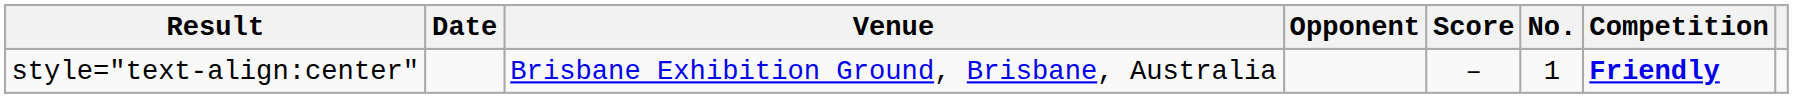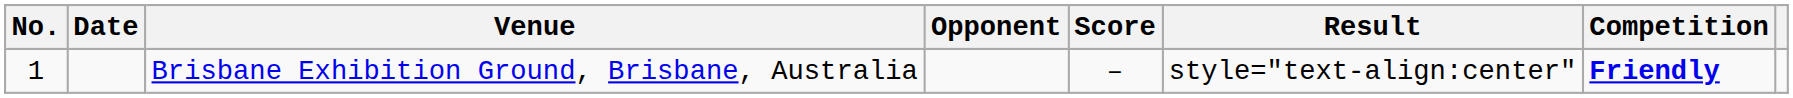columns swapped: (1552, 27) <-> (215, 27)
